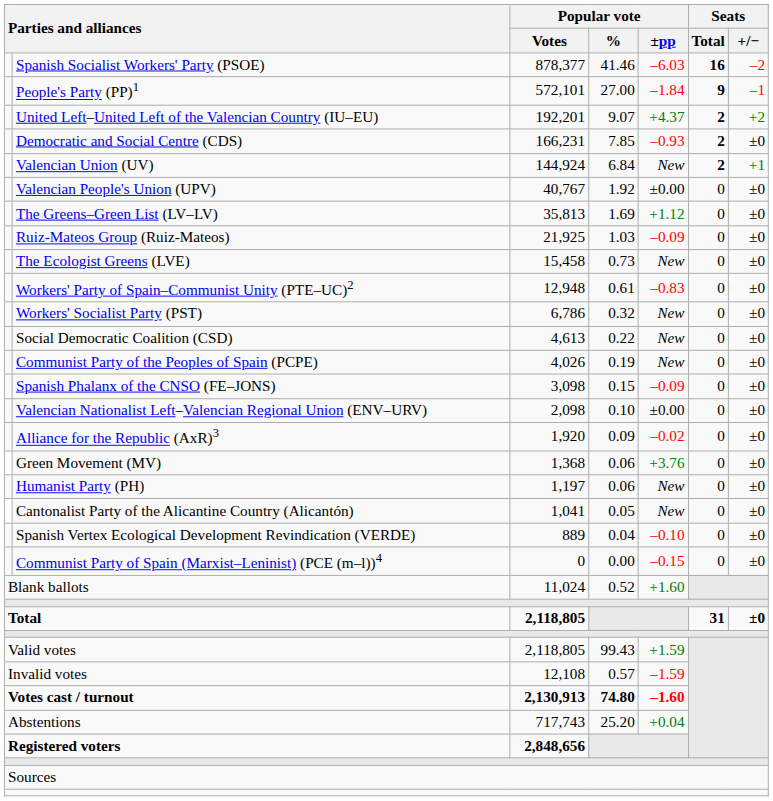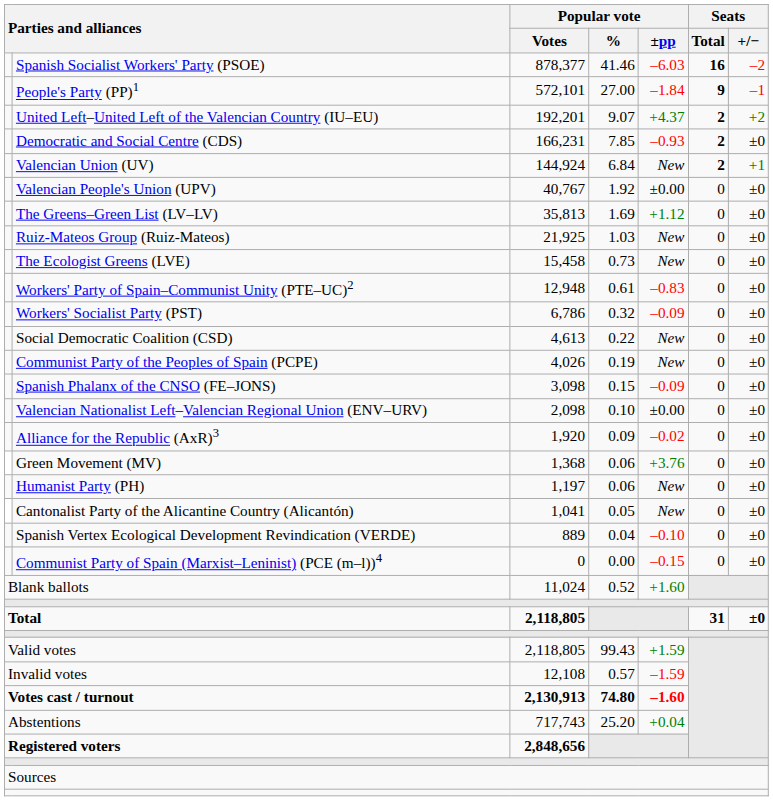(667, 237) –0.09 -> (671, 237) New
(671, 314) New -> (667, 314) –0.09
